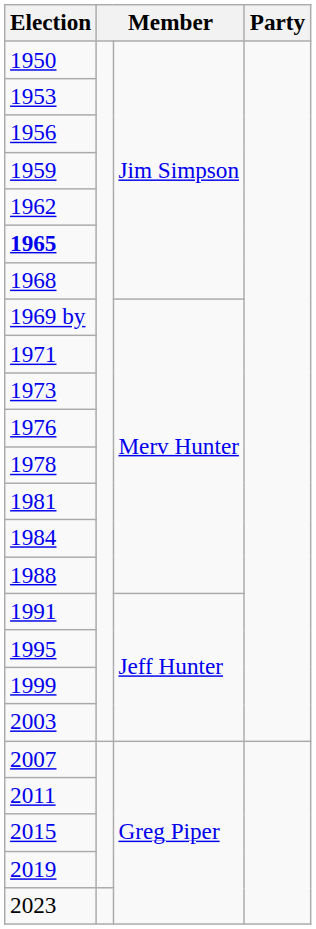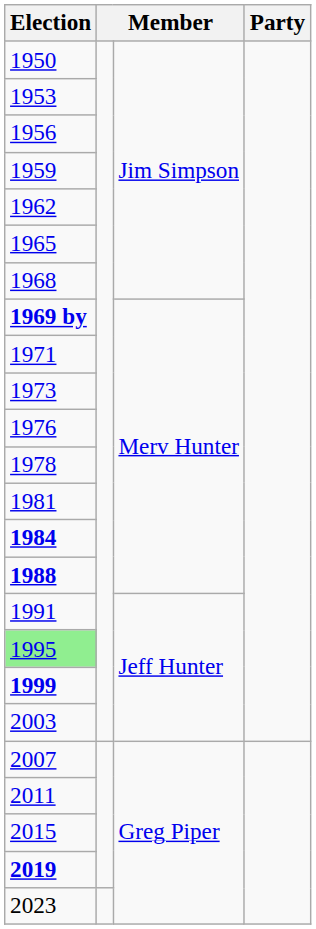(33, 243) bold -> (33, 243) normal
(48, 317) normal -> (48, 317) bold
(33, 538) normal -> (33, 538) bold
(33, 574) normal -> (33, 574) bold
(33, 648) no background -> (33, 648) lightgreen background
(33, 685) normal -> (33, 685) bold
(33, 869) normal -> (33, 869) bold
